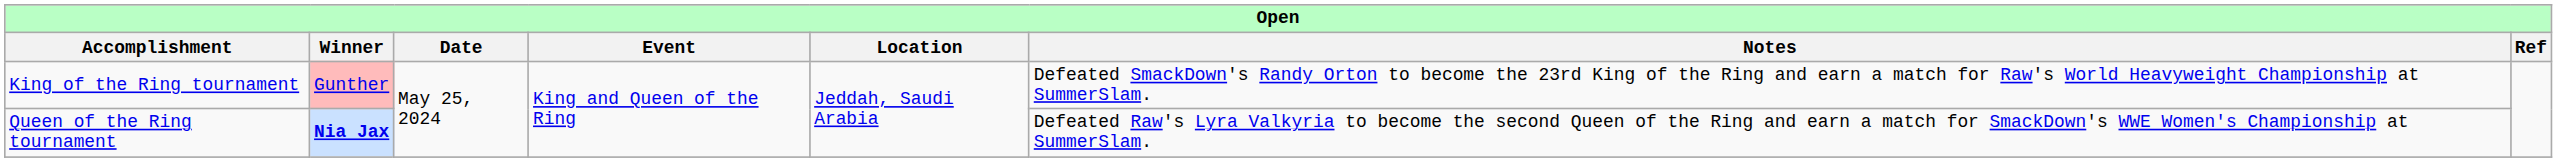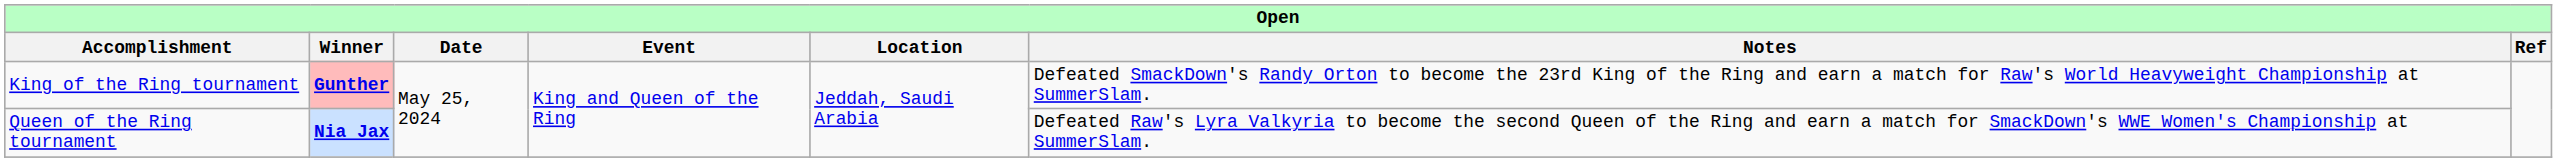(352, 85) normal -> (352, 85) bold
